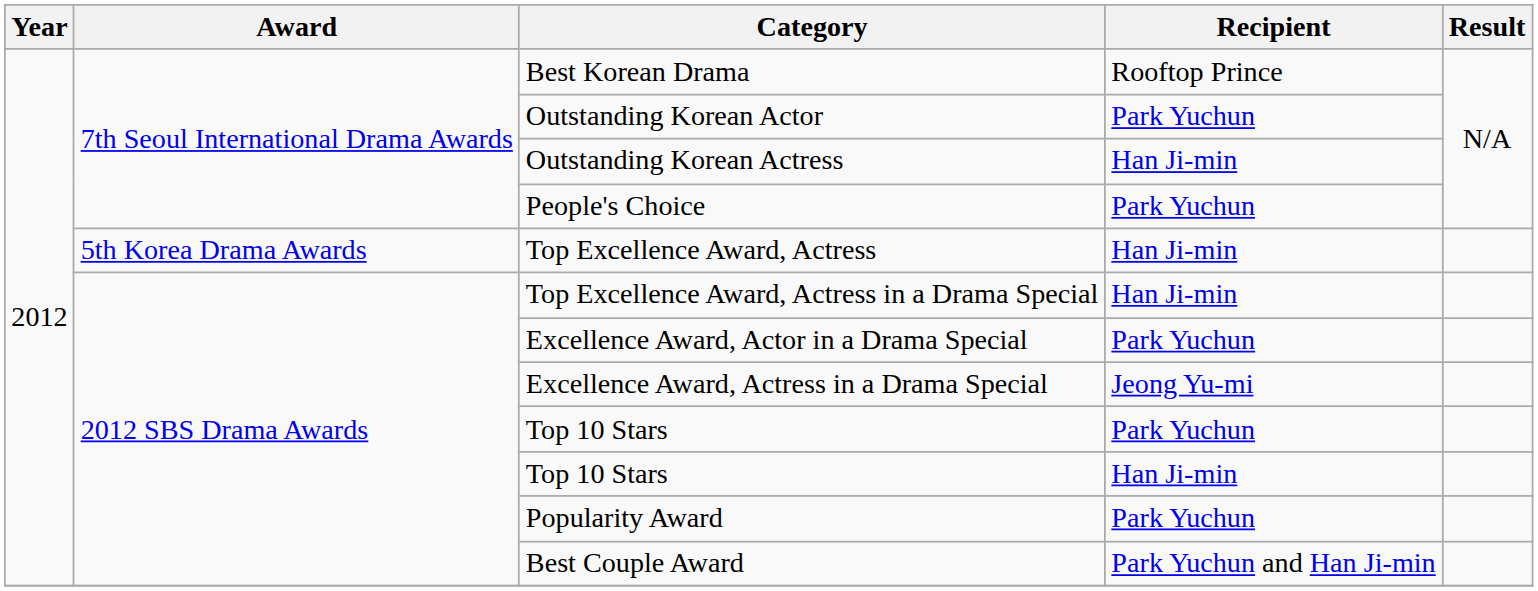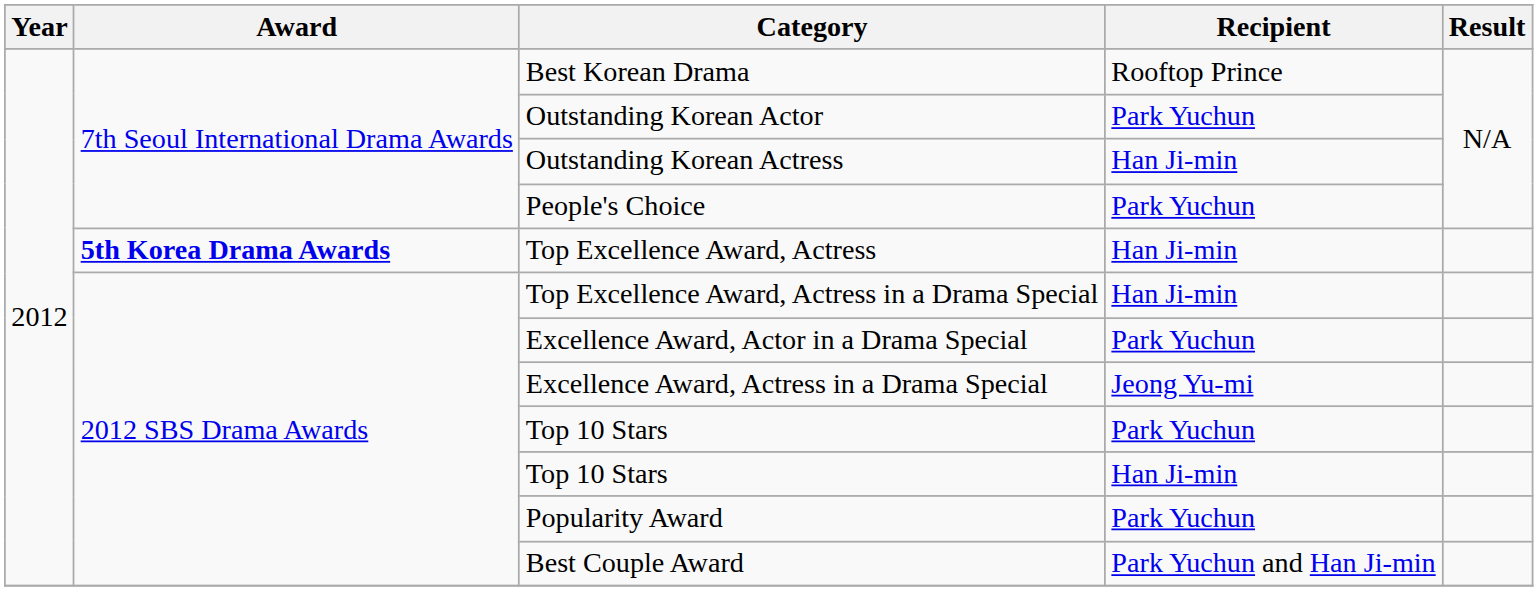(224, 250) normal -> (235, 250) bold
